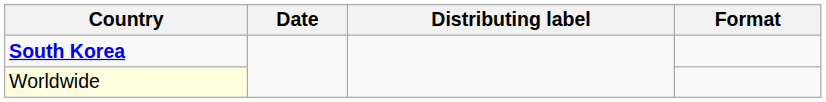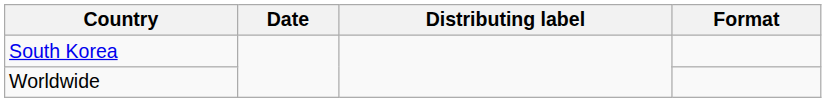(67, 50) bold -> (63, 50) normal
(54, 81) lightyellow background -> (54, 81) no background
